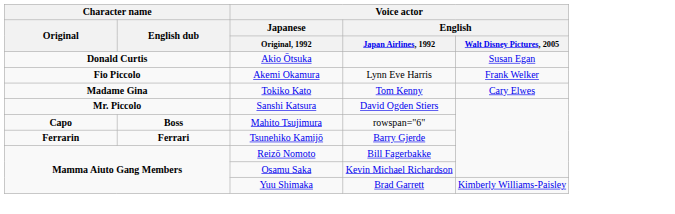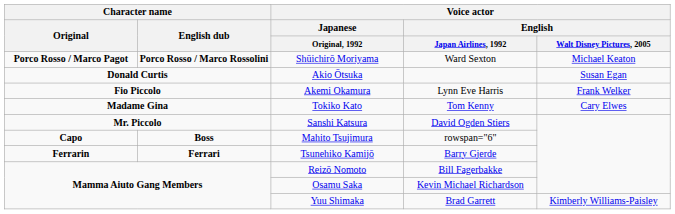+ row: (337, 59)
